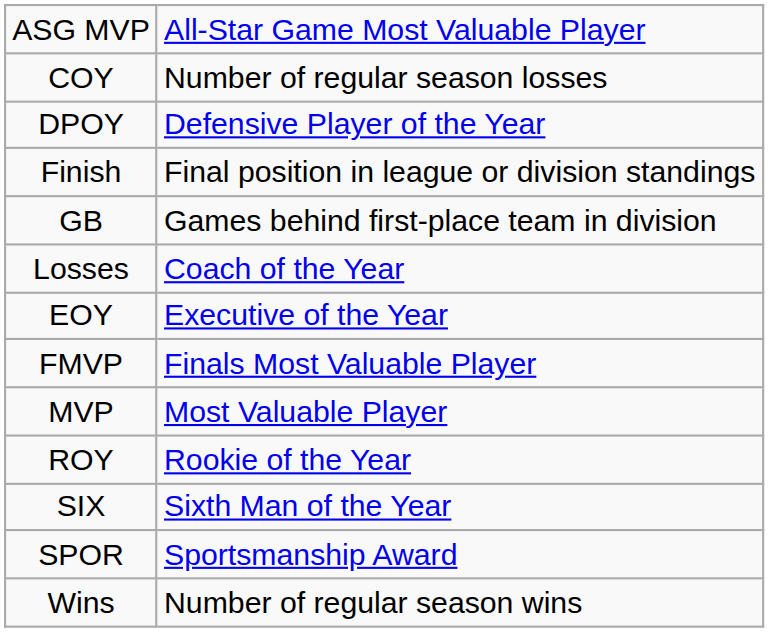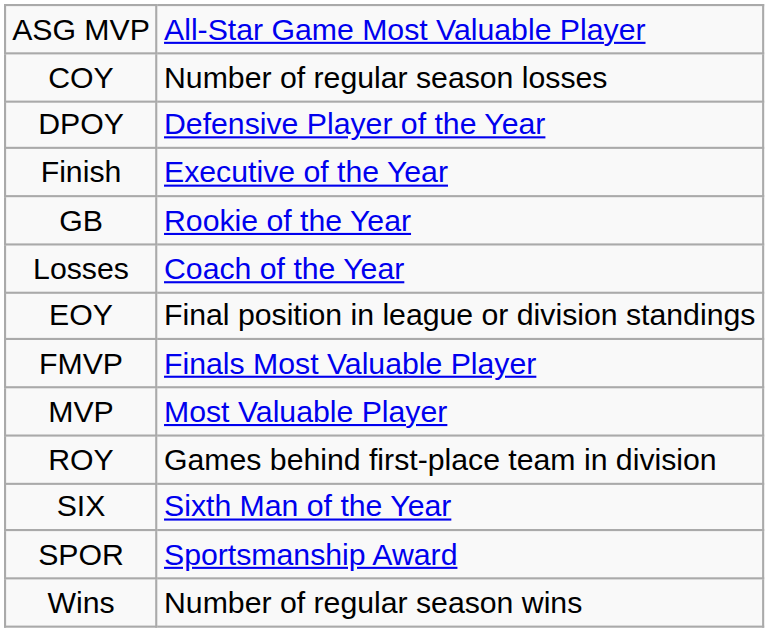(460, 173) Final position in league or division standings -> (306, 173) Executive of the Year
(440, 220) Games behind first-place team in division -> (288, 220) Rookie of the Year
(306, 316) Executive of the Year -> (460, 316) Final position in league or division standings
(288, 459) Rookie of the Year -> (440, 459) Games behind first-place team in division
